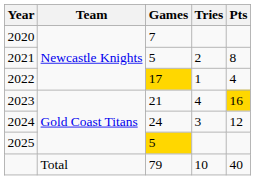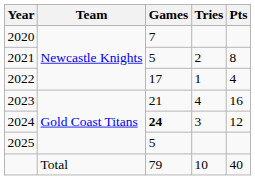(155, 79) gold background -> (155, 79) no background
(236, 100) gold background -> (236, 100) no background
(155, 121) normal -> (155, 121) bold
(152, 143) gold background -> (152, 143) no background
